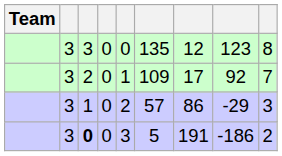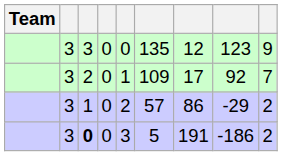(268, 48) 8 -> (268, 48) 9
(268, 106) 3 -> (268, 106) 2
